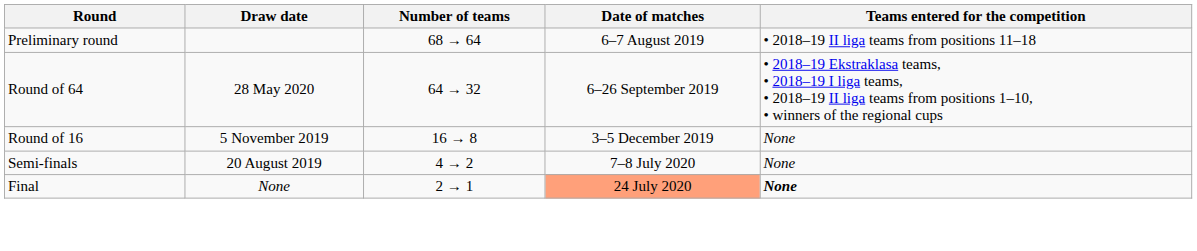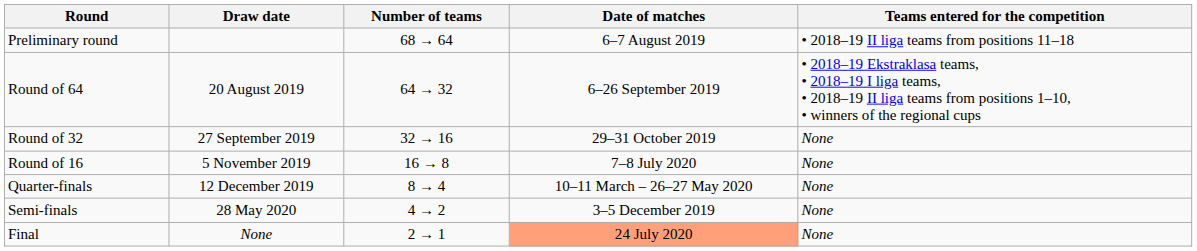(274, 89) 28 May 2020 -> (256, 89) 20 August 2019
+ row: (46, 138)
(653, 138) 3–5 December 2019 -> (654, 162) 7–8 July 2020
+ row: (50, 186)
(274, 162) 20 August 2019 -> (256, 210) 28 May 2020
(653, 162) 7–8 July 2020 -> (654, 210) 3–5 December 2019
(780, 186) bold -> (817, 234) normal
